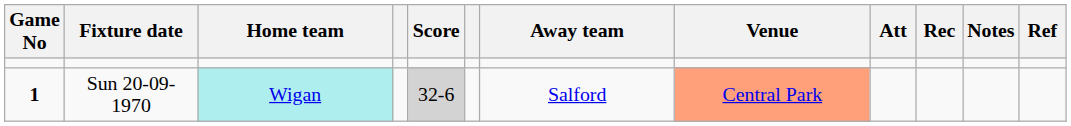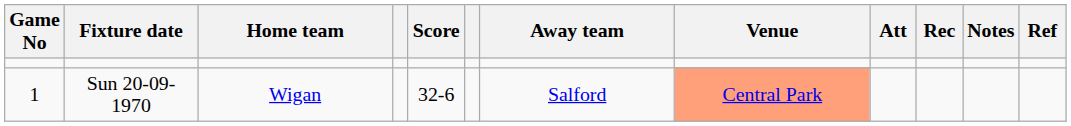(35, 94) bold -> (35, 94) normal
(295, 94) paleturquoise background -> (295, 94) no background
(436, 94) lightgrey background -> (436, 94) no background
